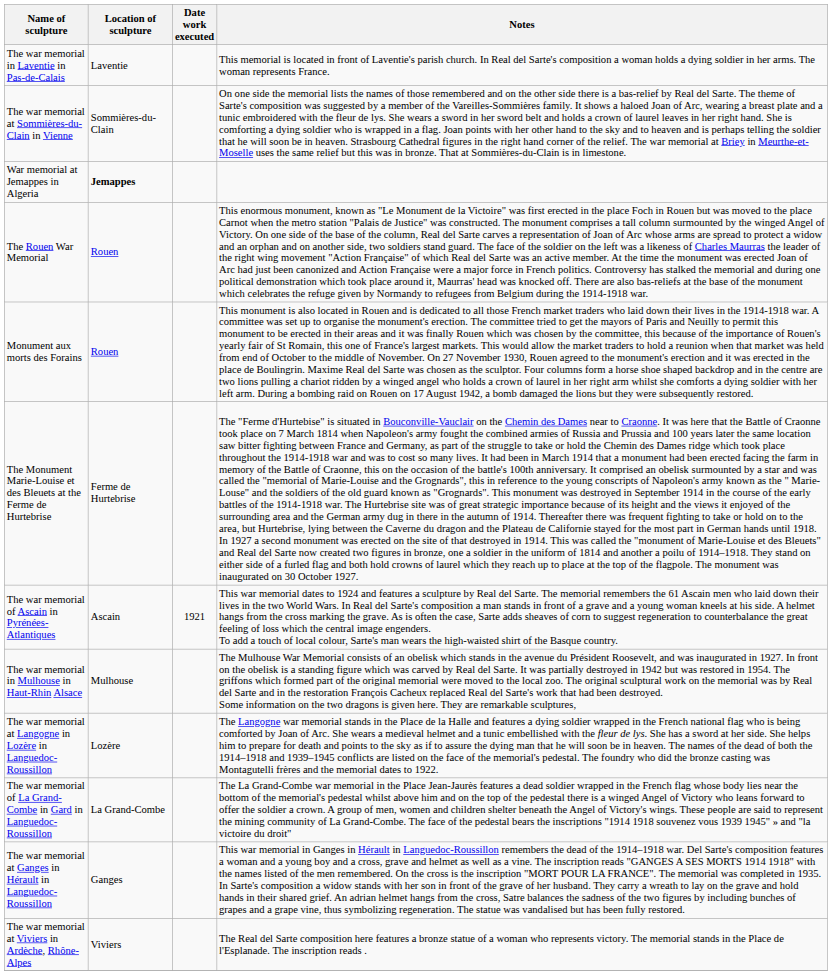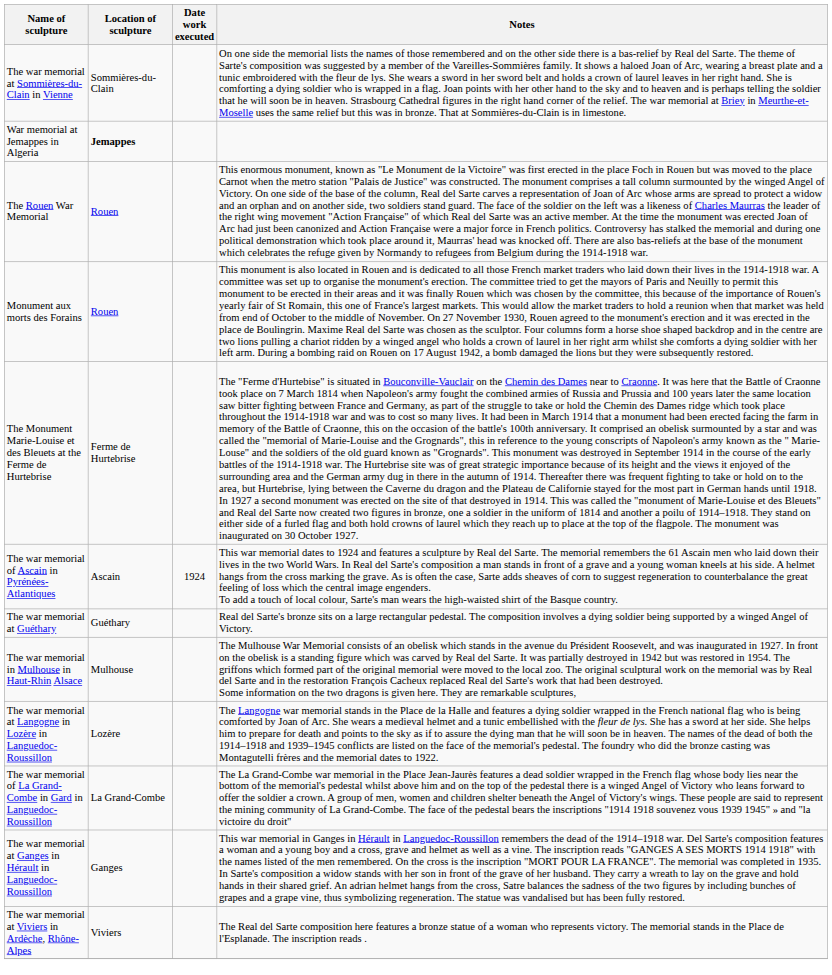- row: (46, 65)
(195, 617) 1921 -> (195, 576) 1924
+ row: (46, 623)
